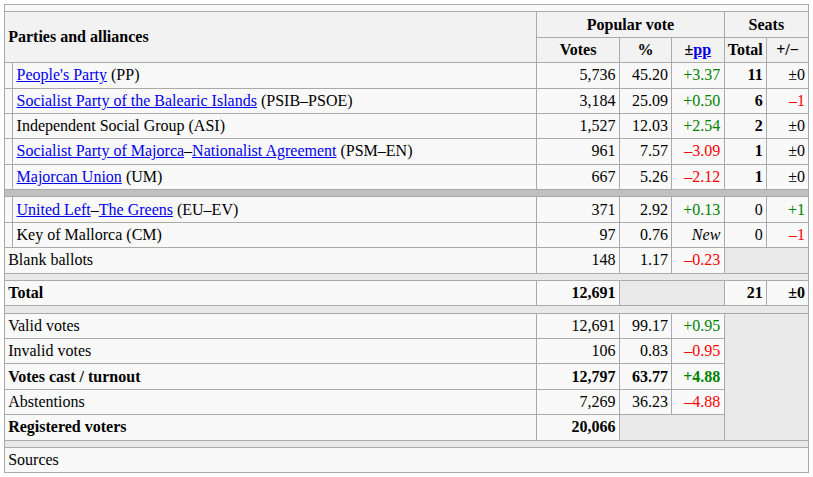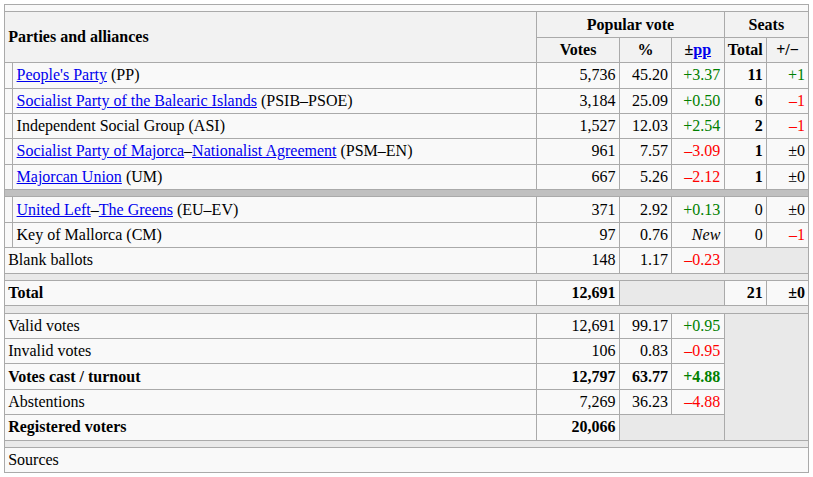(797, 75) ±0 -> (797, 75) +1
(797, 126) ±0 -> (797, 126) –1
(797, 209) +1 -> (797, 209) ±0
